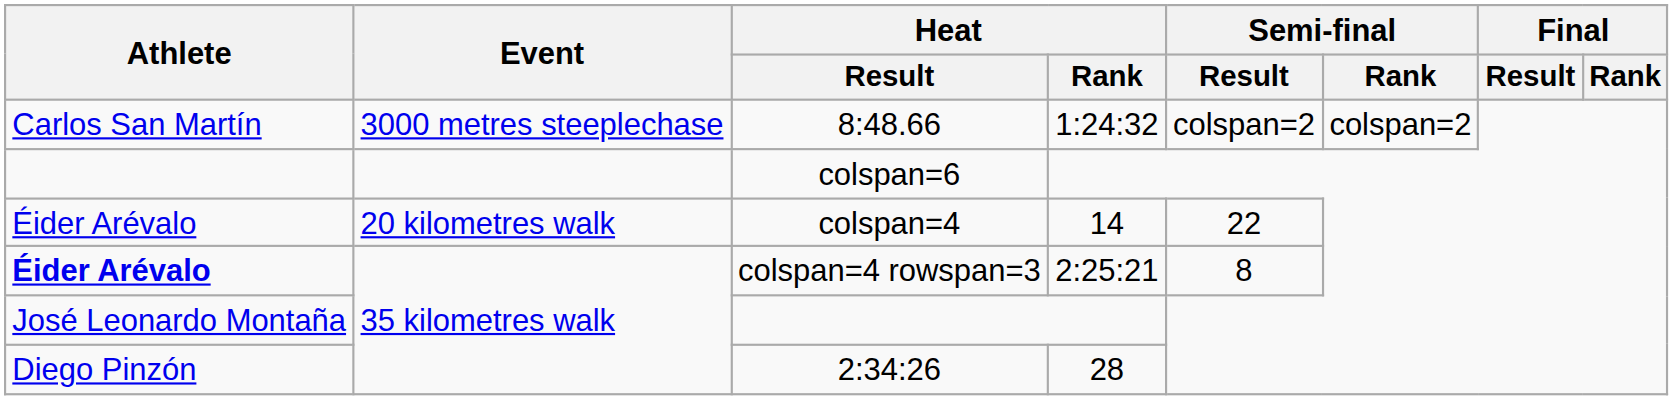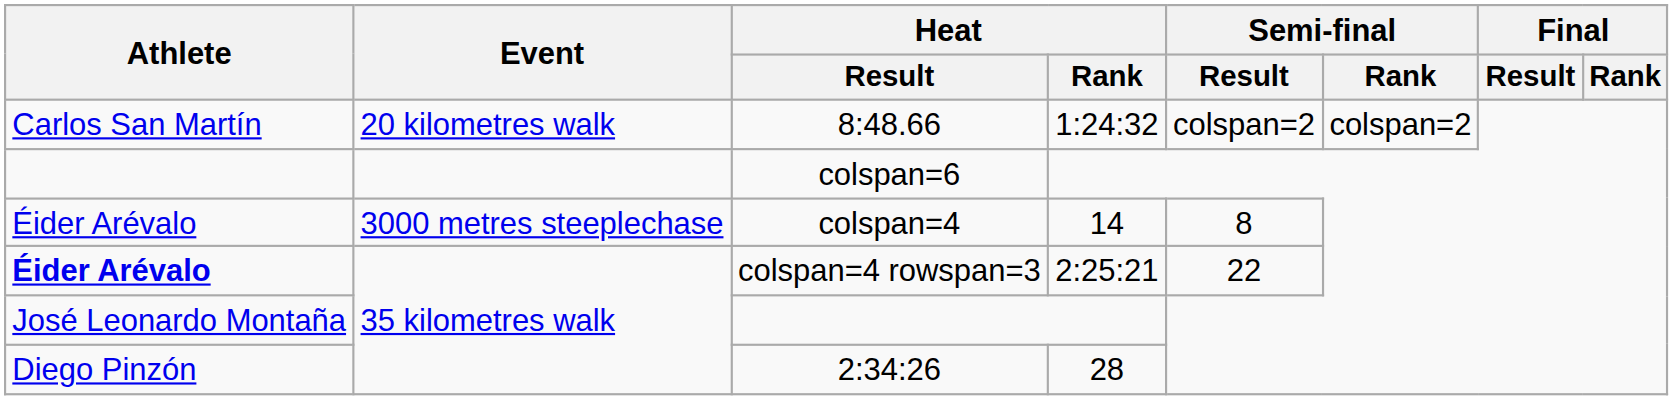(542, 125) 3000 metres steeplechase -> (488, 125) 20 kilometres walk
(488, 223) 20 kilometres walk -> (542, 223) 3000 metres steeplechase
(1244, 223) 22 -> (1244, 223) 8
(1244, 272) 8 -> (1244, 272) 22
